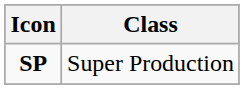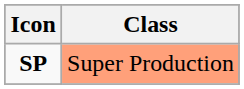(150, 63) no background -> (150, 63) lightsalmon background
